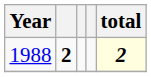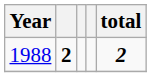(121, 54) lightyellow background -> (121, 54) no background
